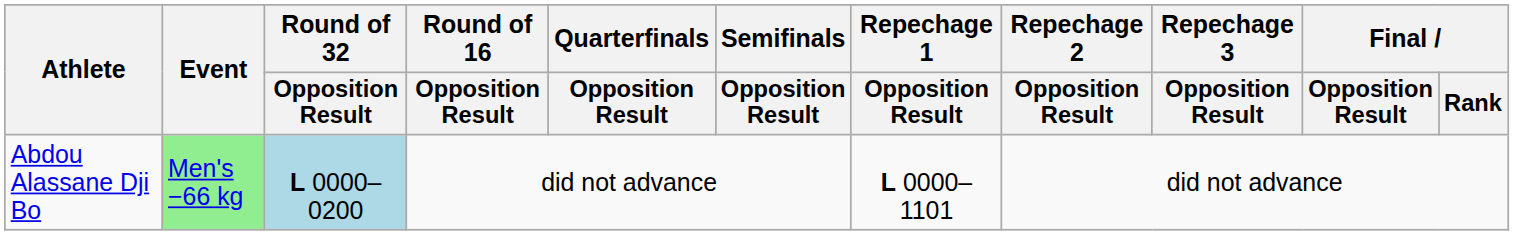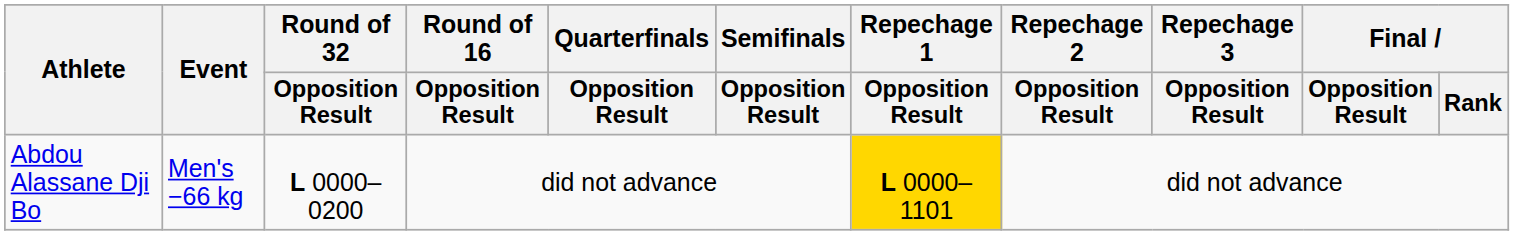(206, 183) lightgreen background -> (206, 183) no background
(336, 197) lightblue background -> (336, 197) no background
(926, 197) no background -> (926, 197) gold background
